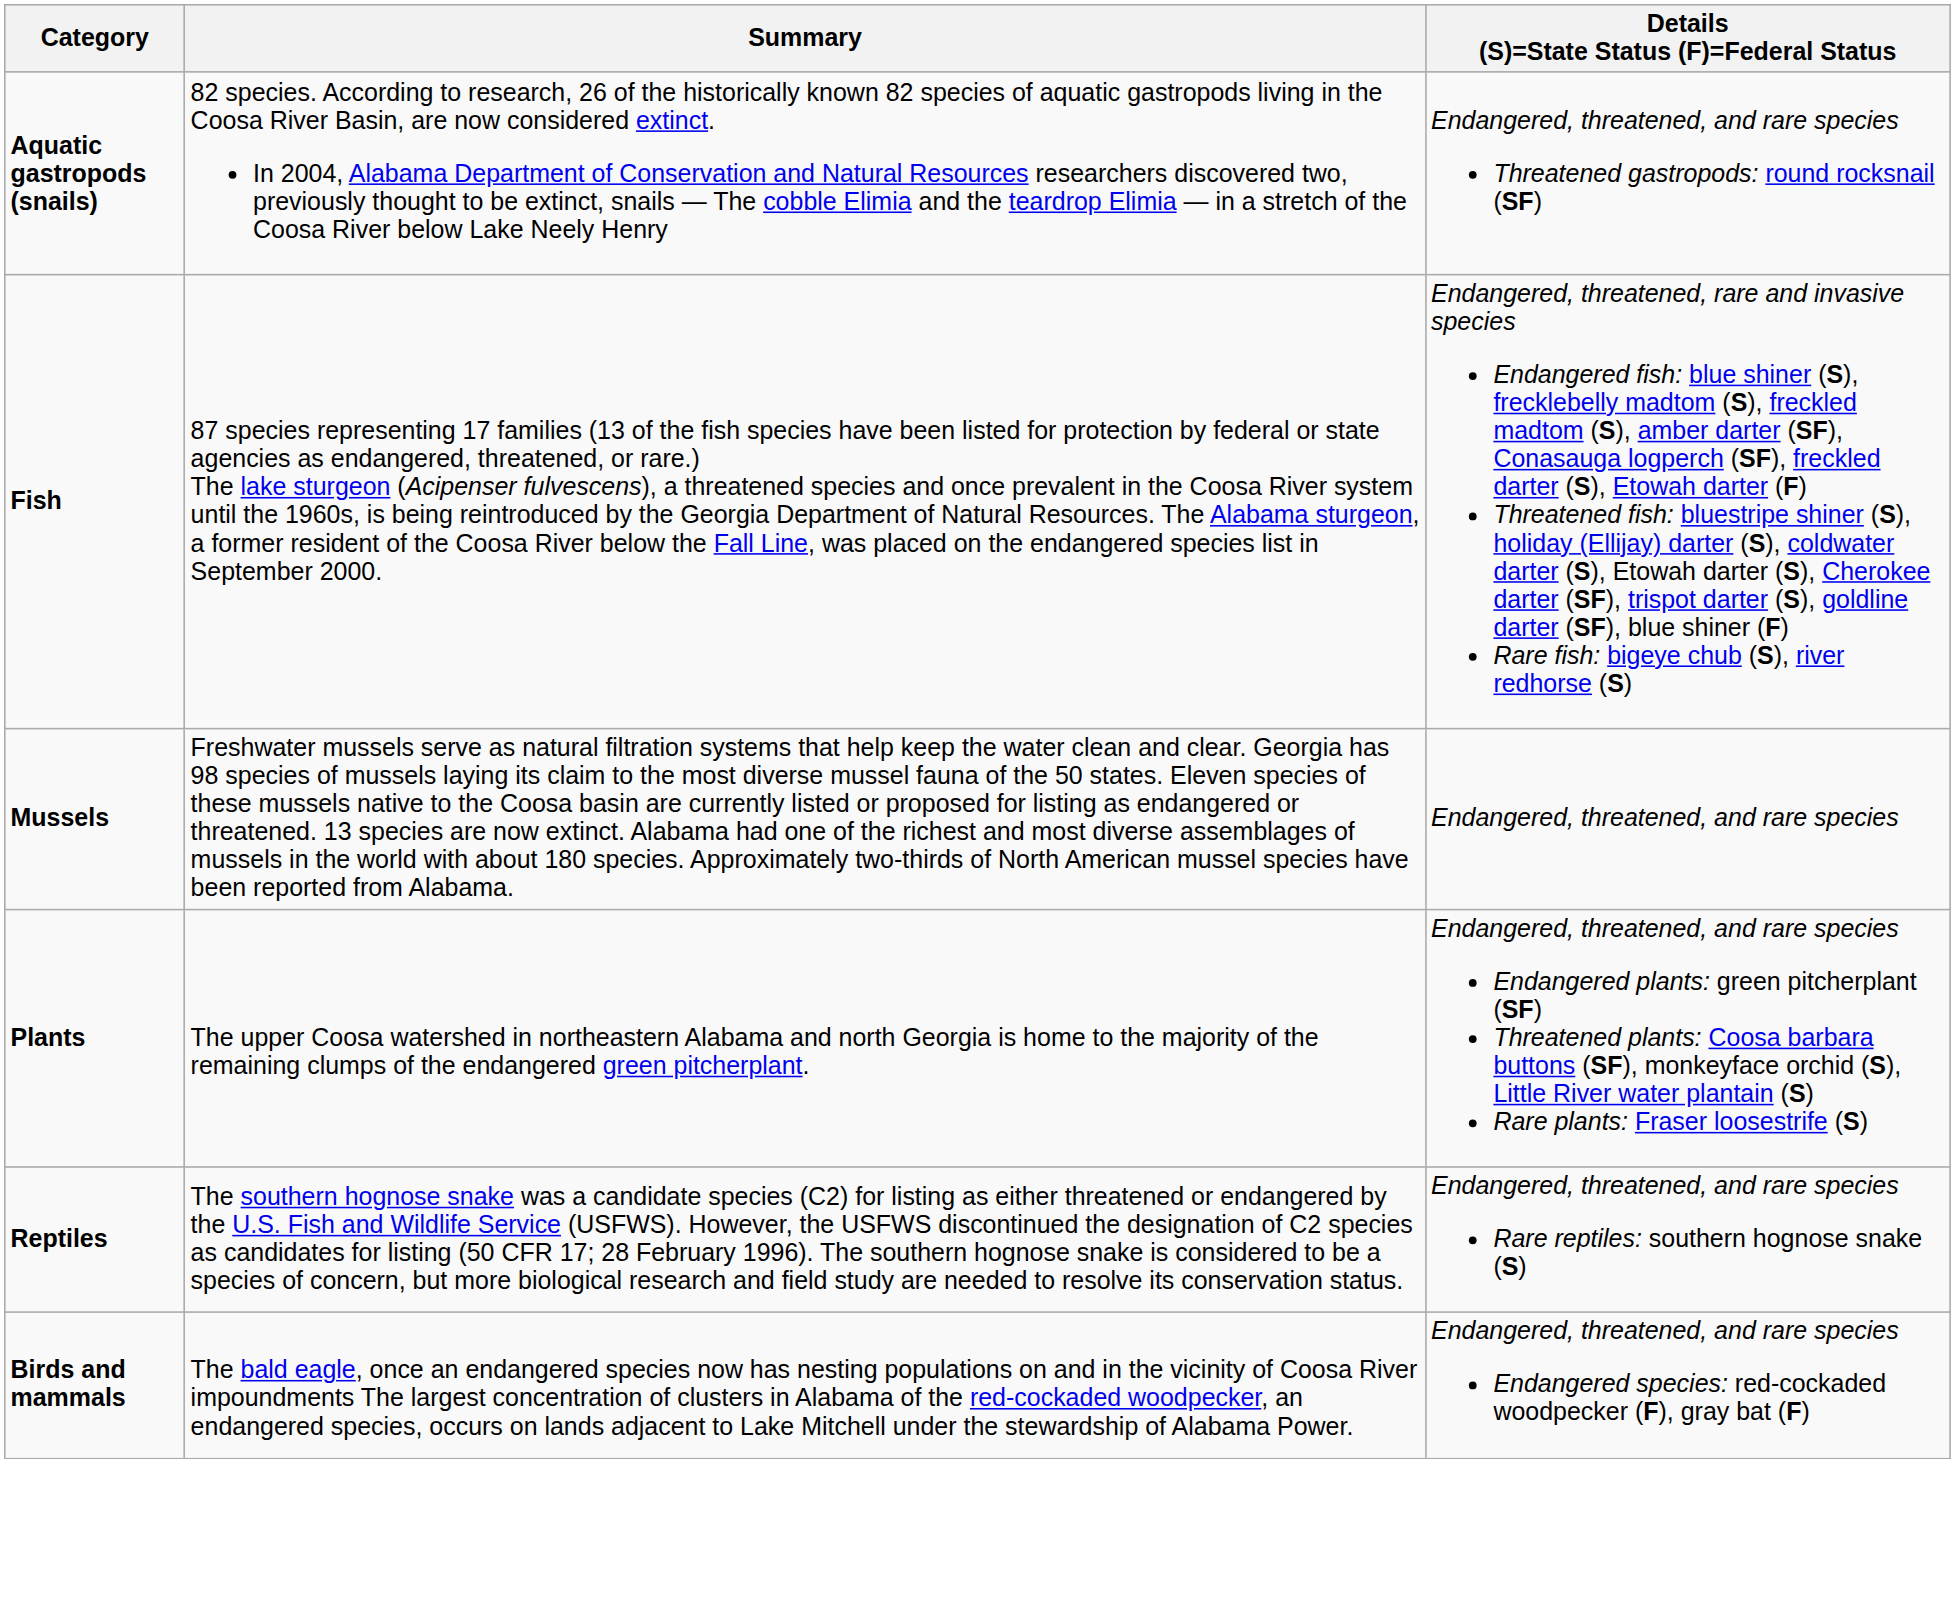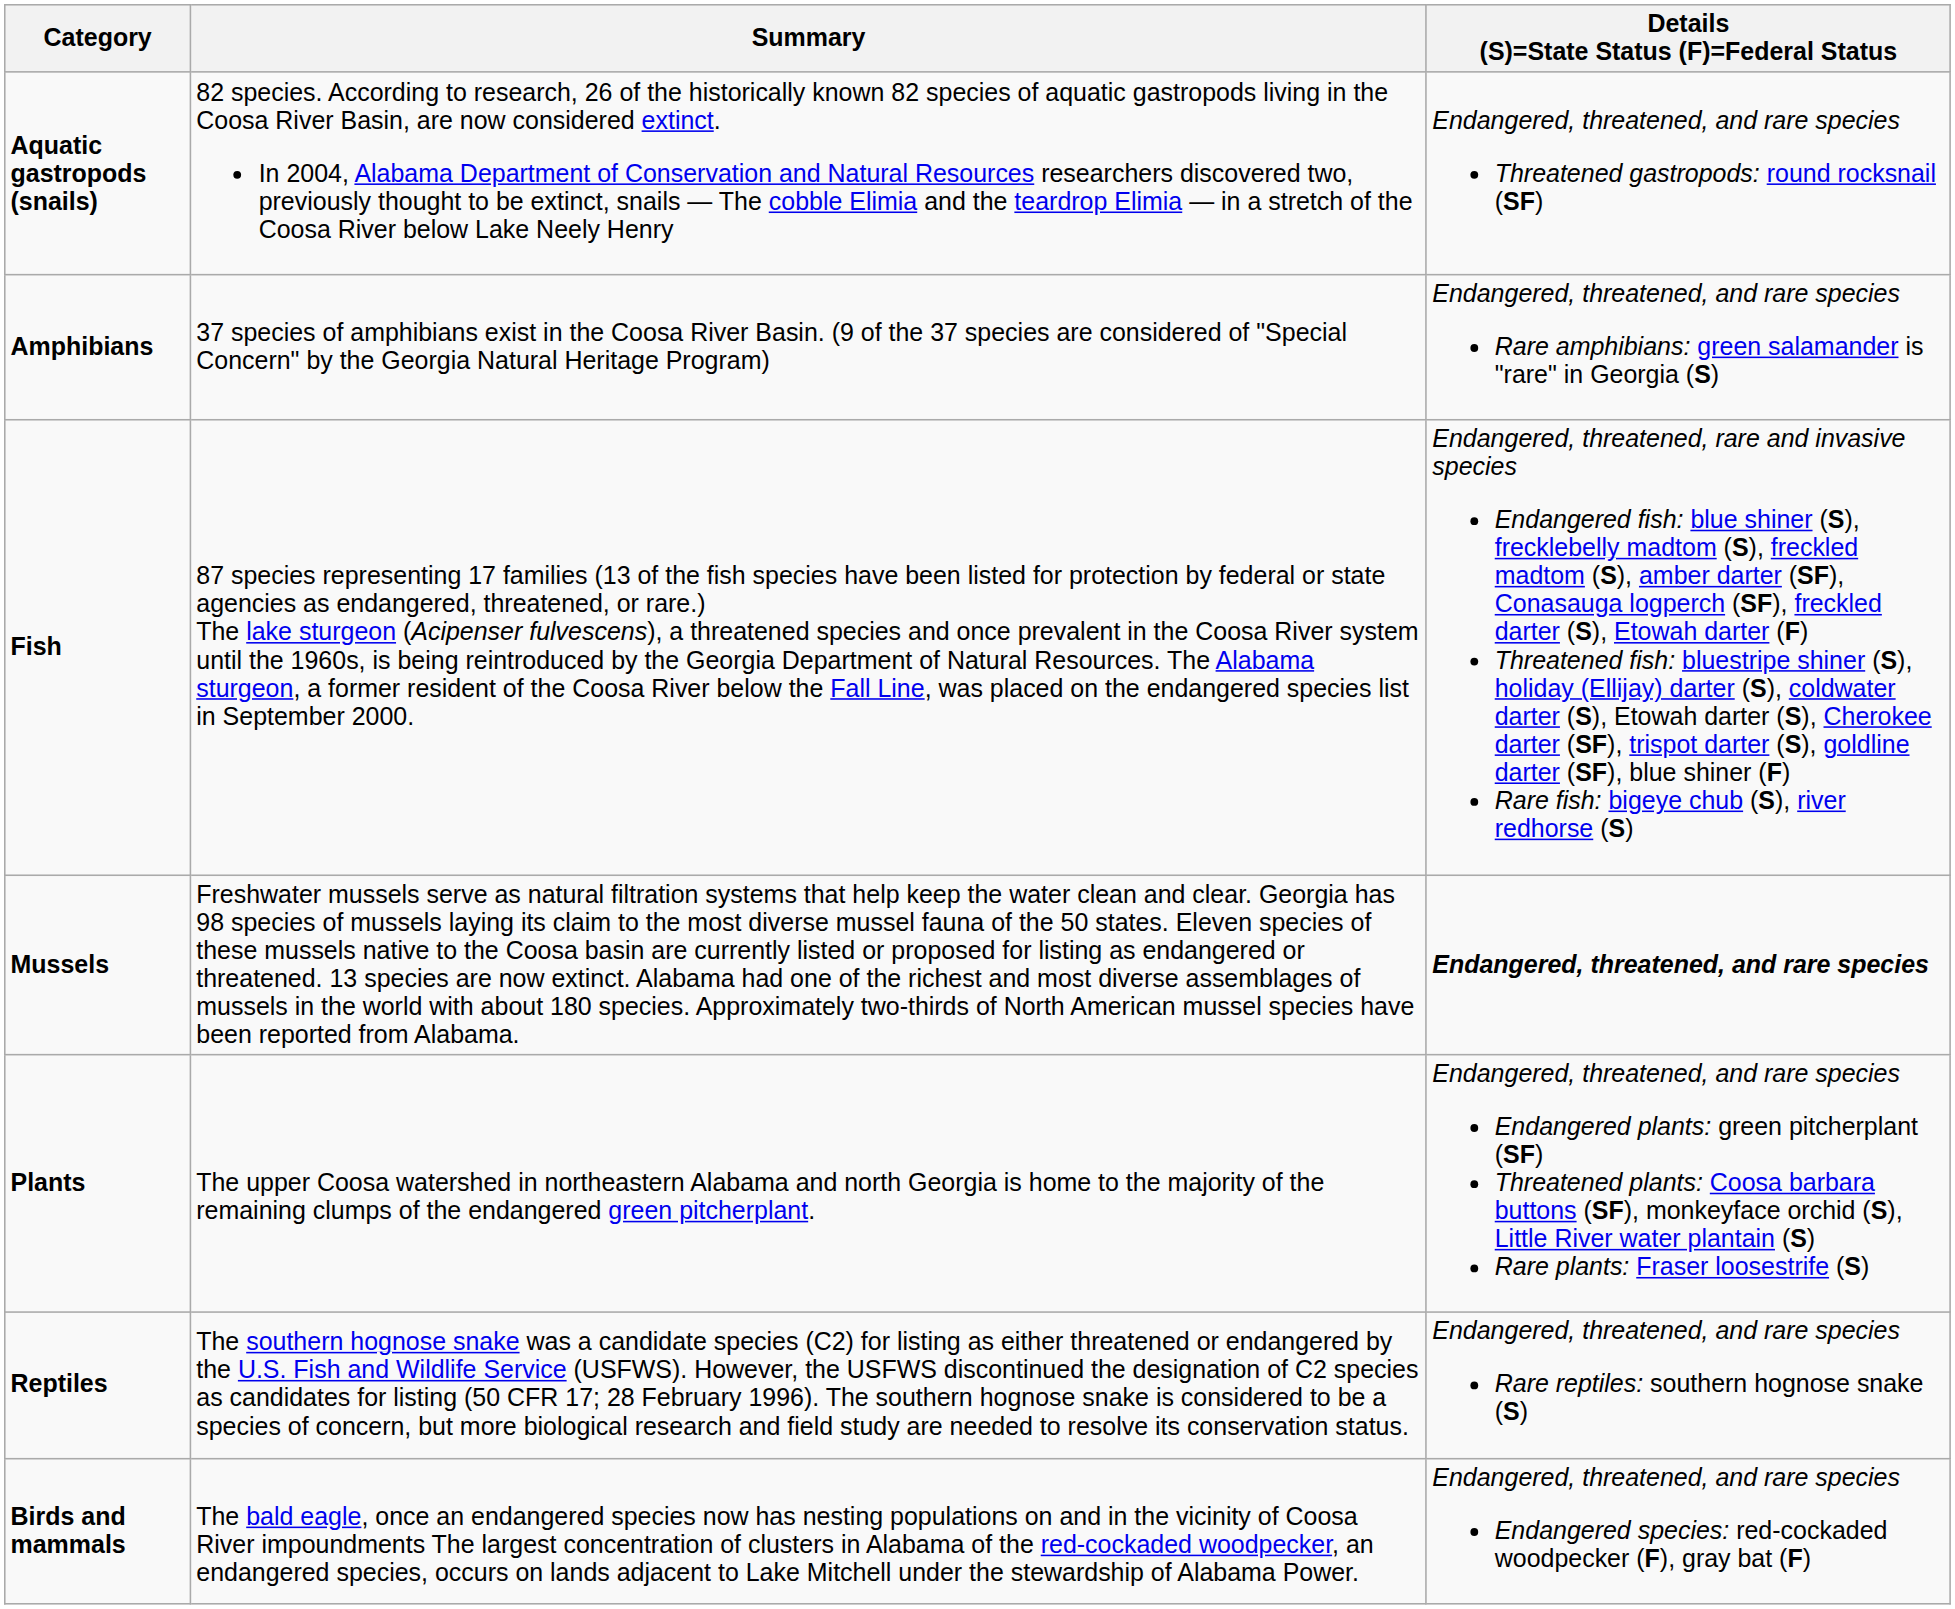+ row: (82, 346)
(1665, 818) normal -> (1681, 964) bold
